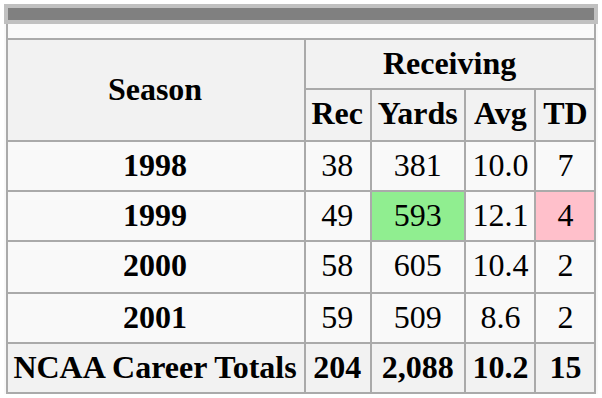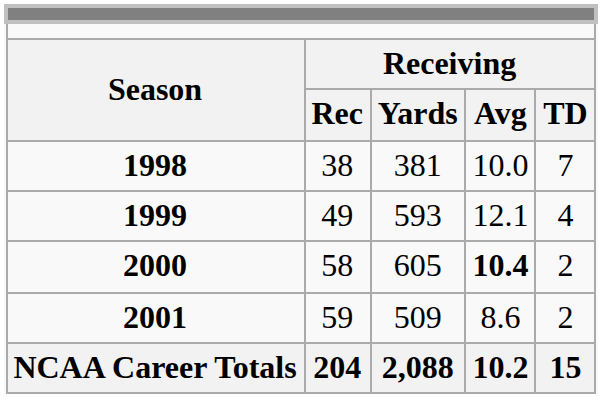(418, 215) lightgreen background -> (418, 215) no background
(565, 215) pink background -> (565, 215) no background
(500, 266) normal -> (500, 266) bold
